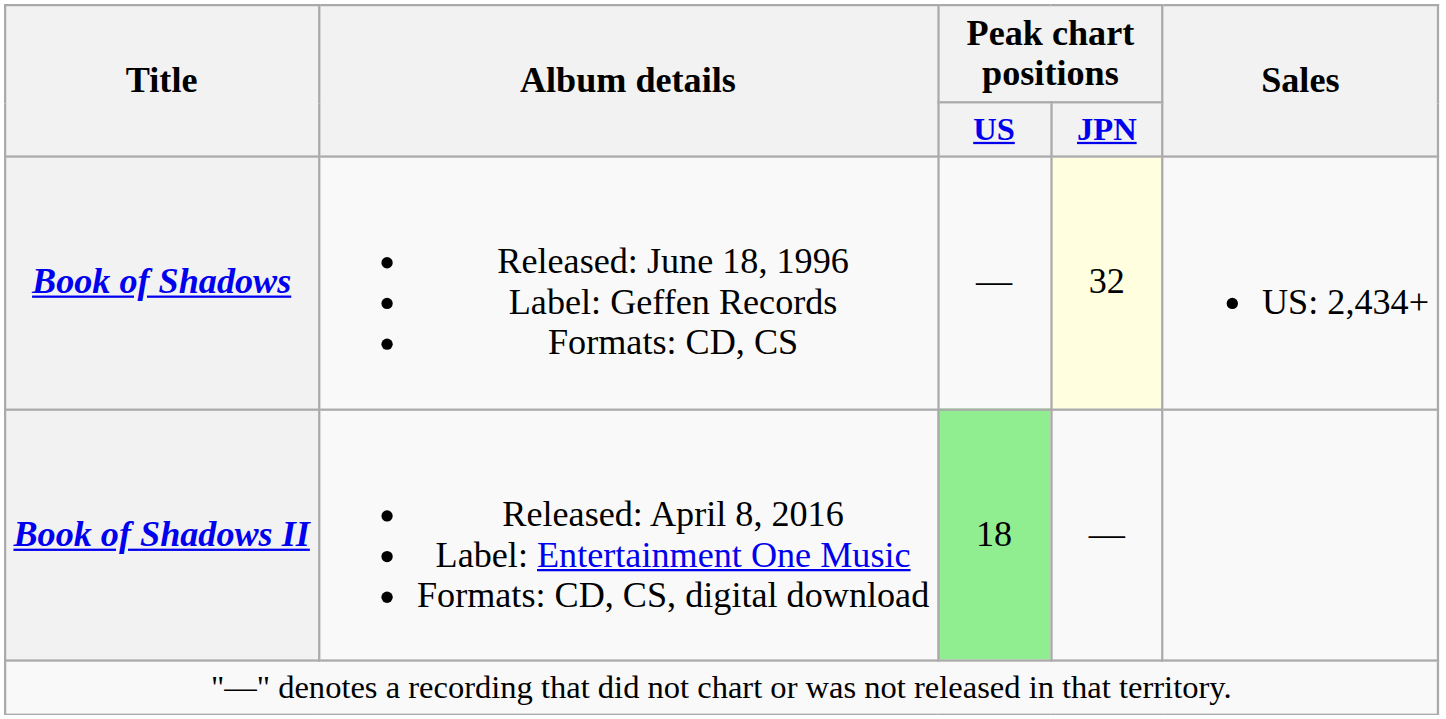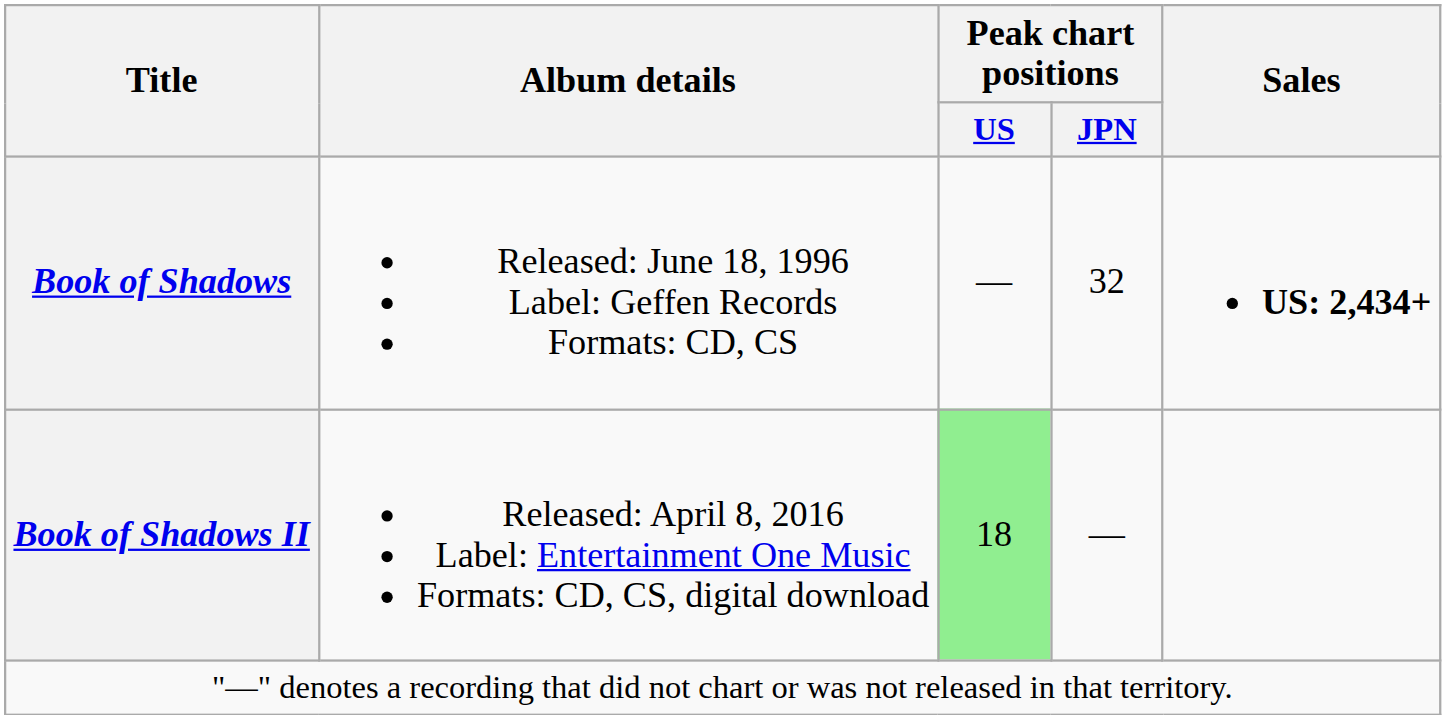(1107, 282) lightyellow background -> (1107, 282) no background
(1300, 303) normal -> (1301, 303) bold
